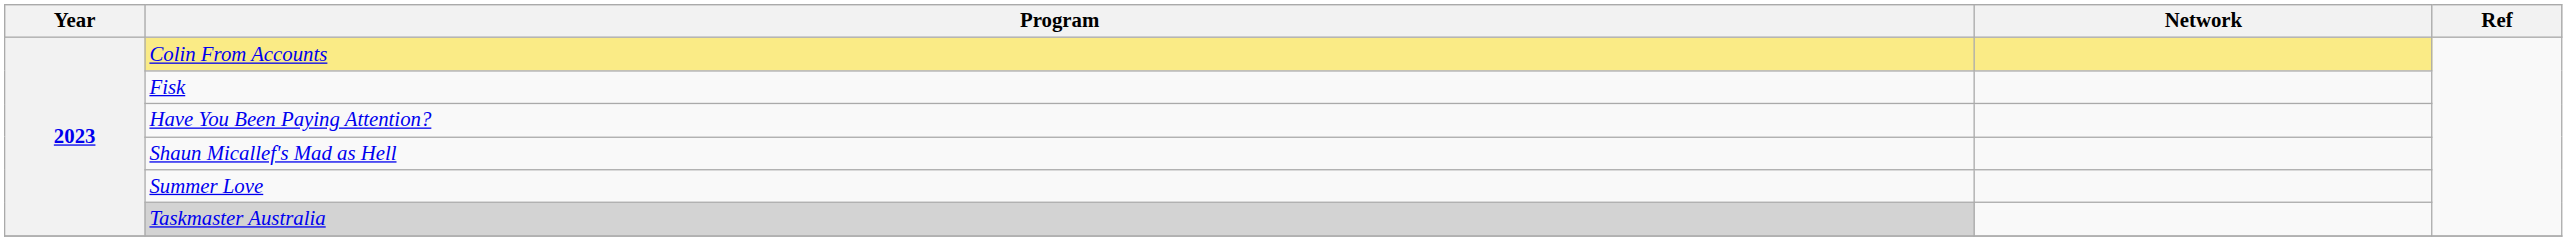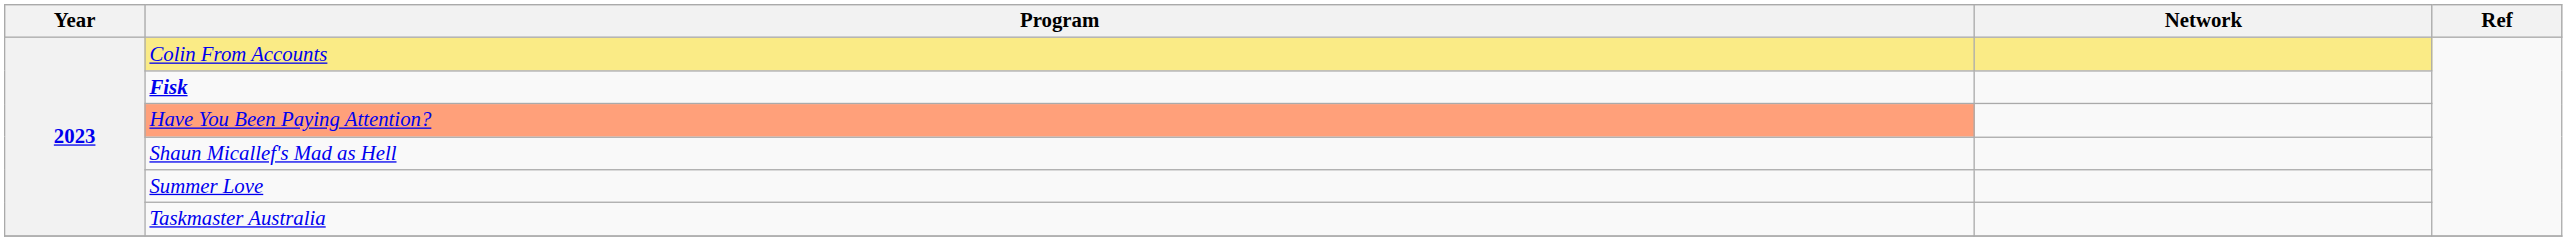(167, 86) normal -> (169, 86) bold
(290, 119) no background -> (290, 119) lightsalmon background
(238, 218) lightgrey background -> (238, 218) no background
